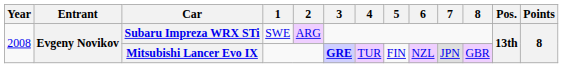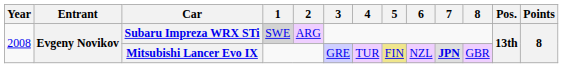(278, 33) no background -> (278, 33) lightgrey background
(339, 52) bold -> (338, 52) normal
(396, 52) no background -> (394, 52) khaki background
(450, 52) normal -> (449, 52) bold
